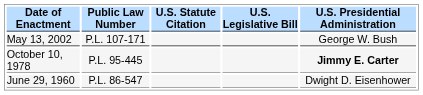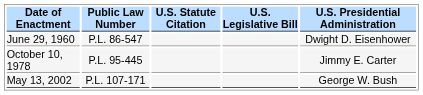rows swapped: (41, 81) <-> (39, 39)
(358, 60) bold -> (358, 60) normal
